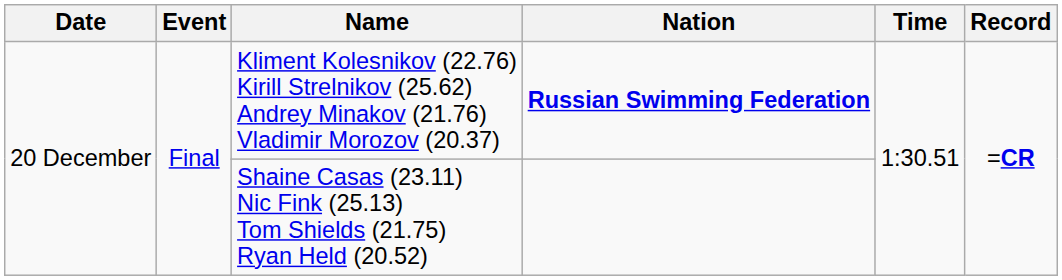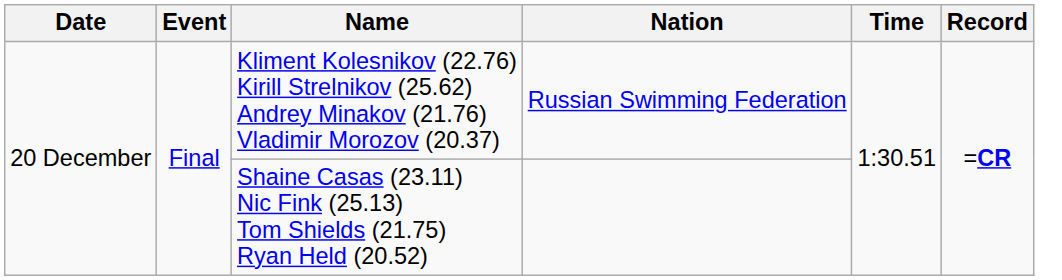(699, 100) bold -> (687, 100) normal
